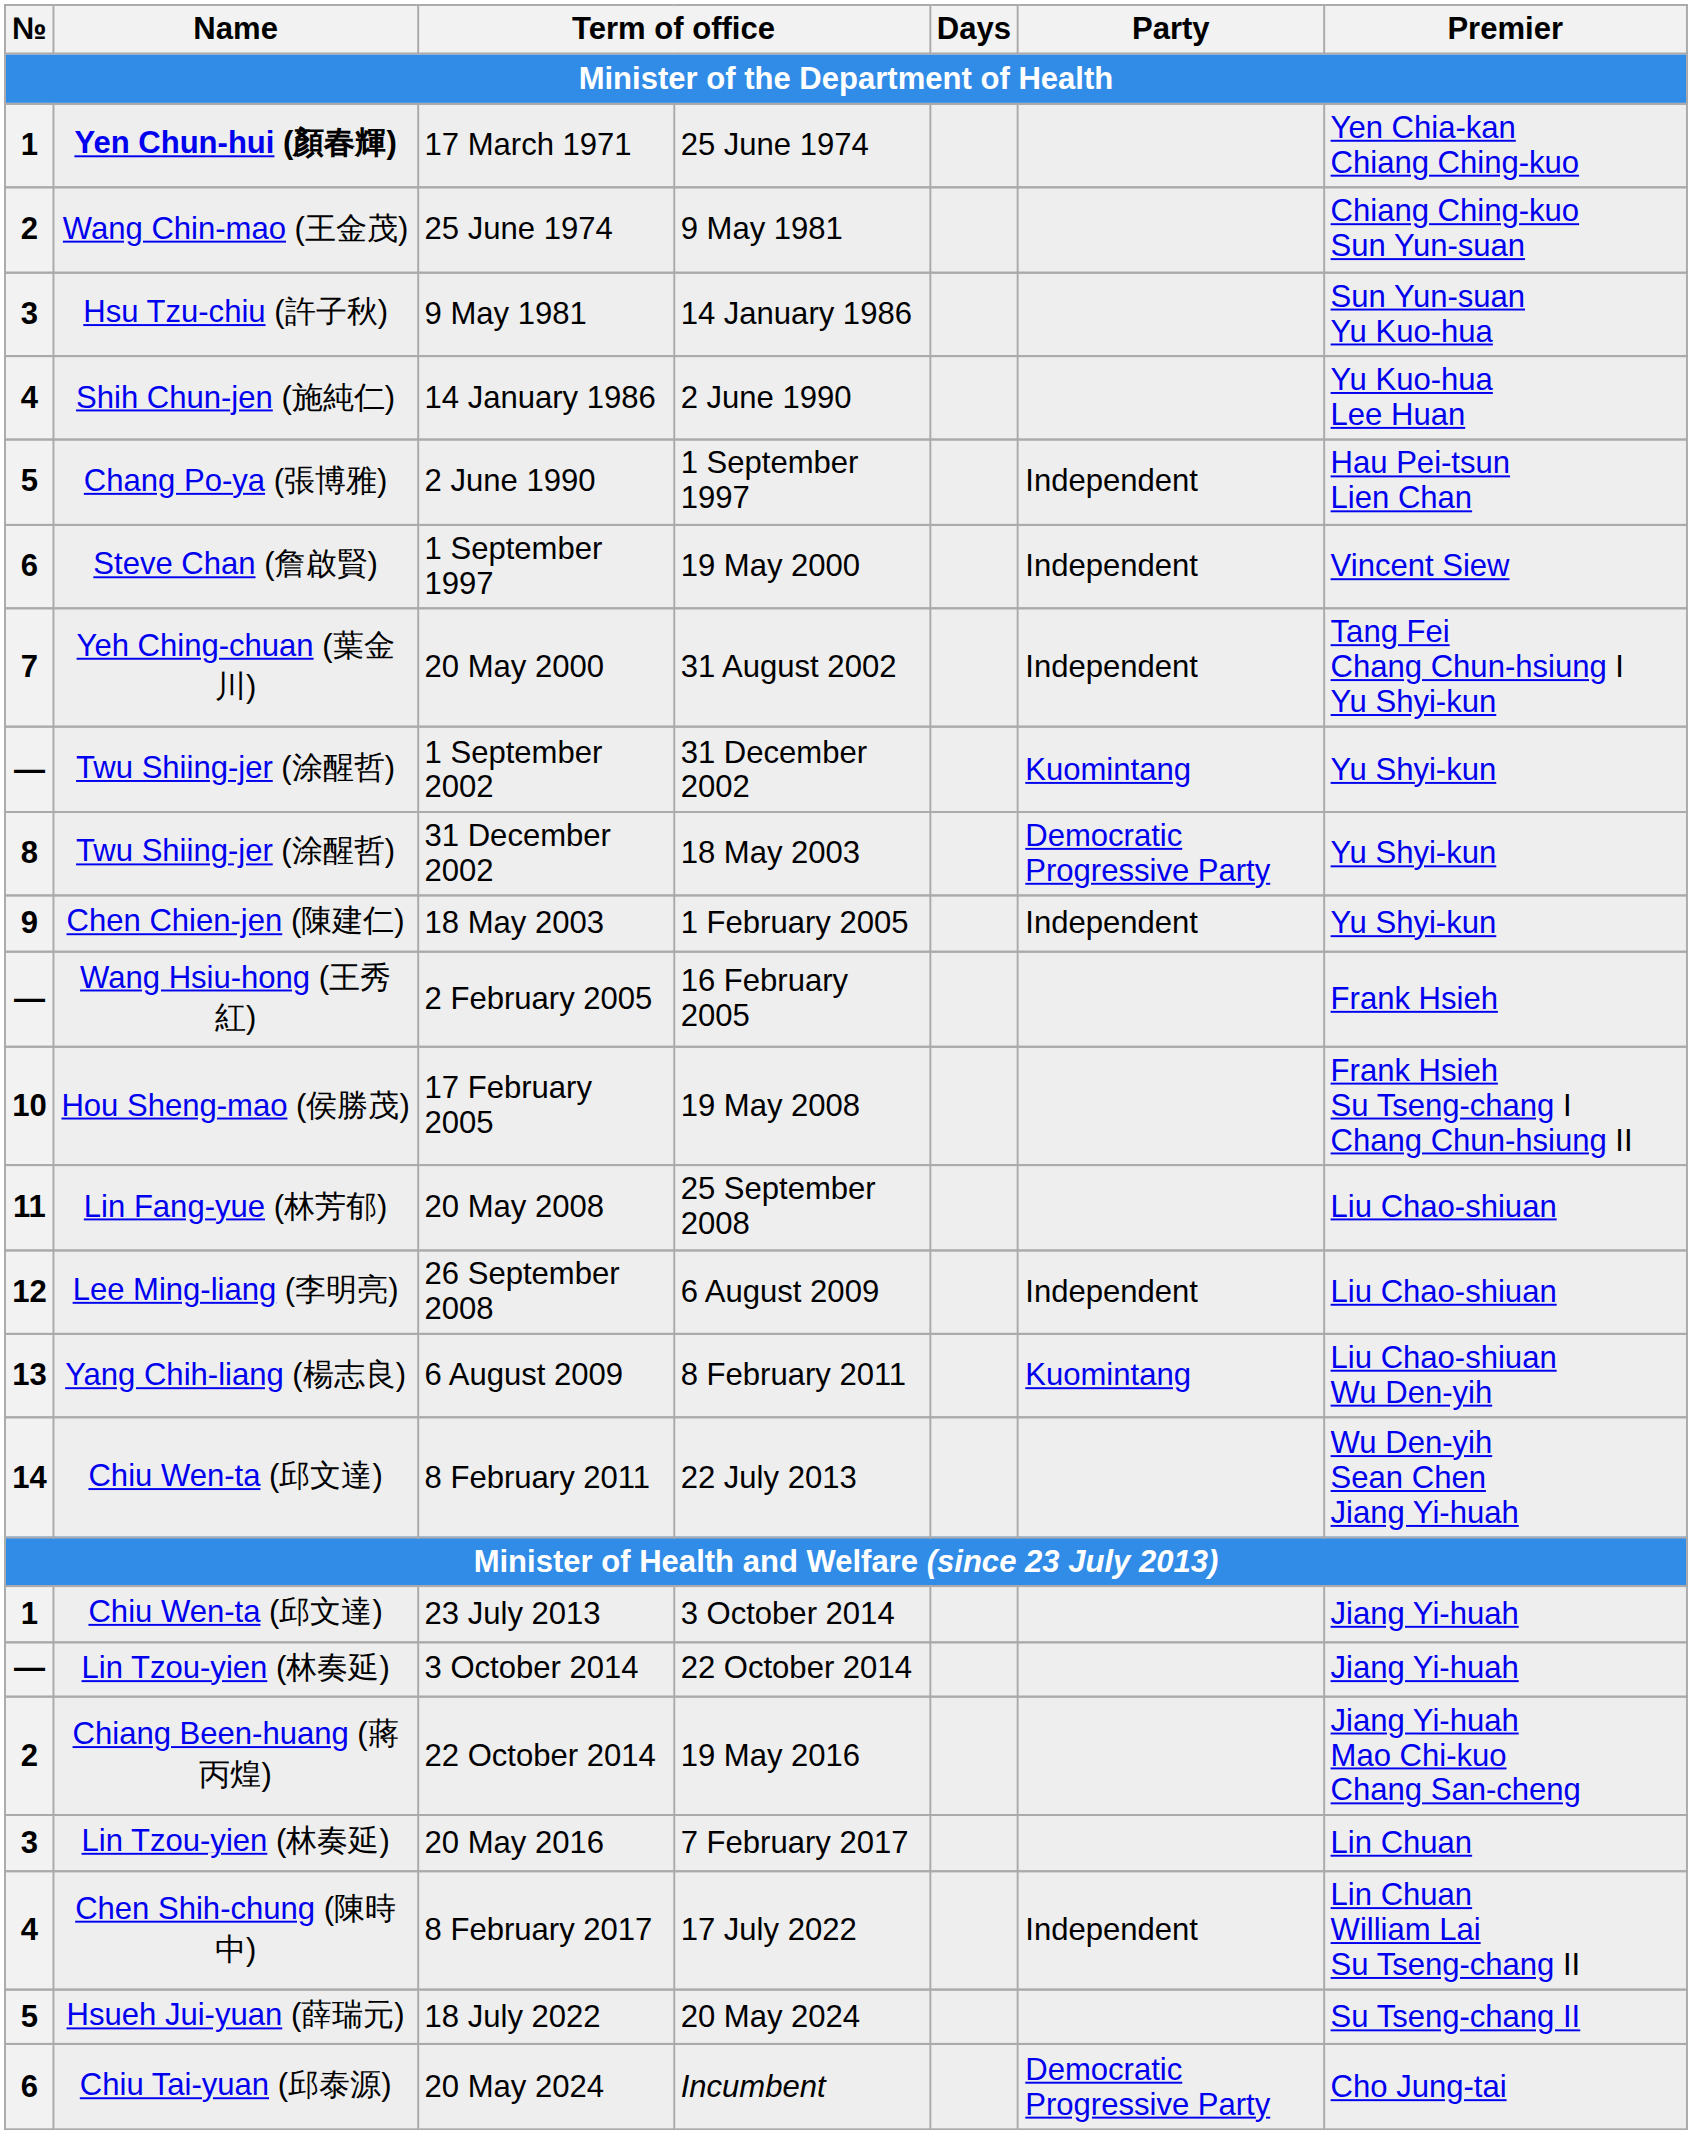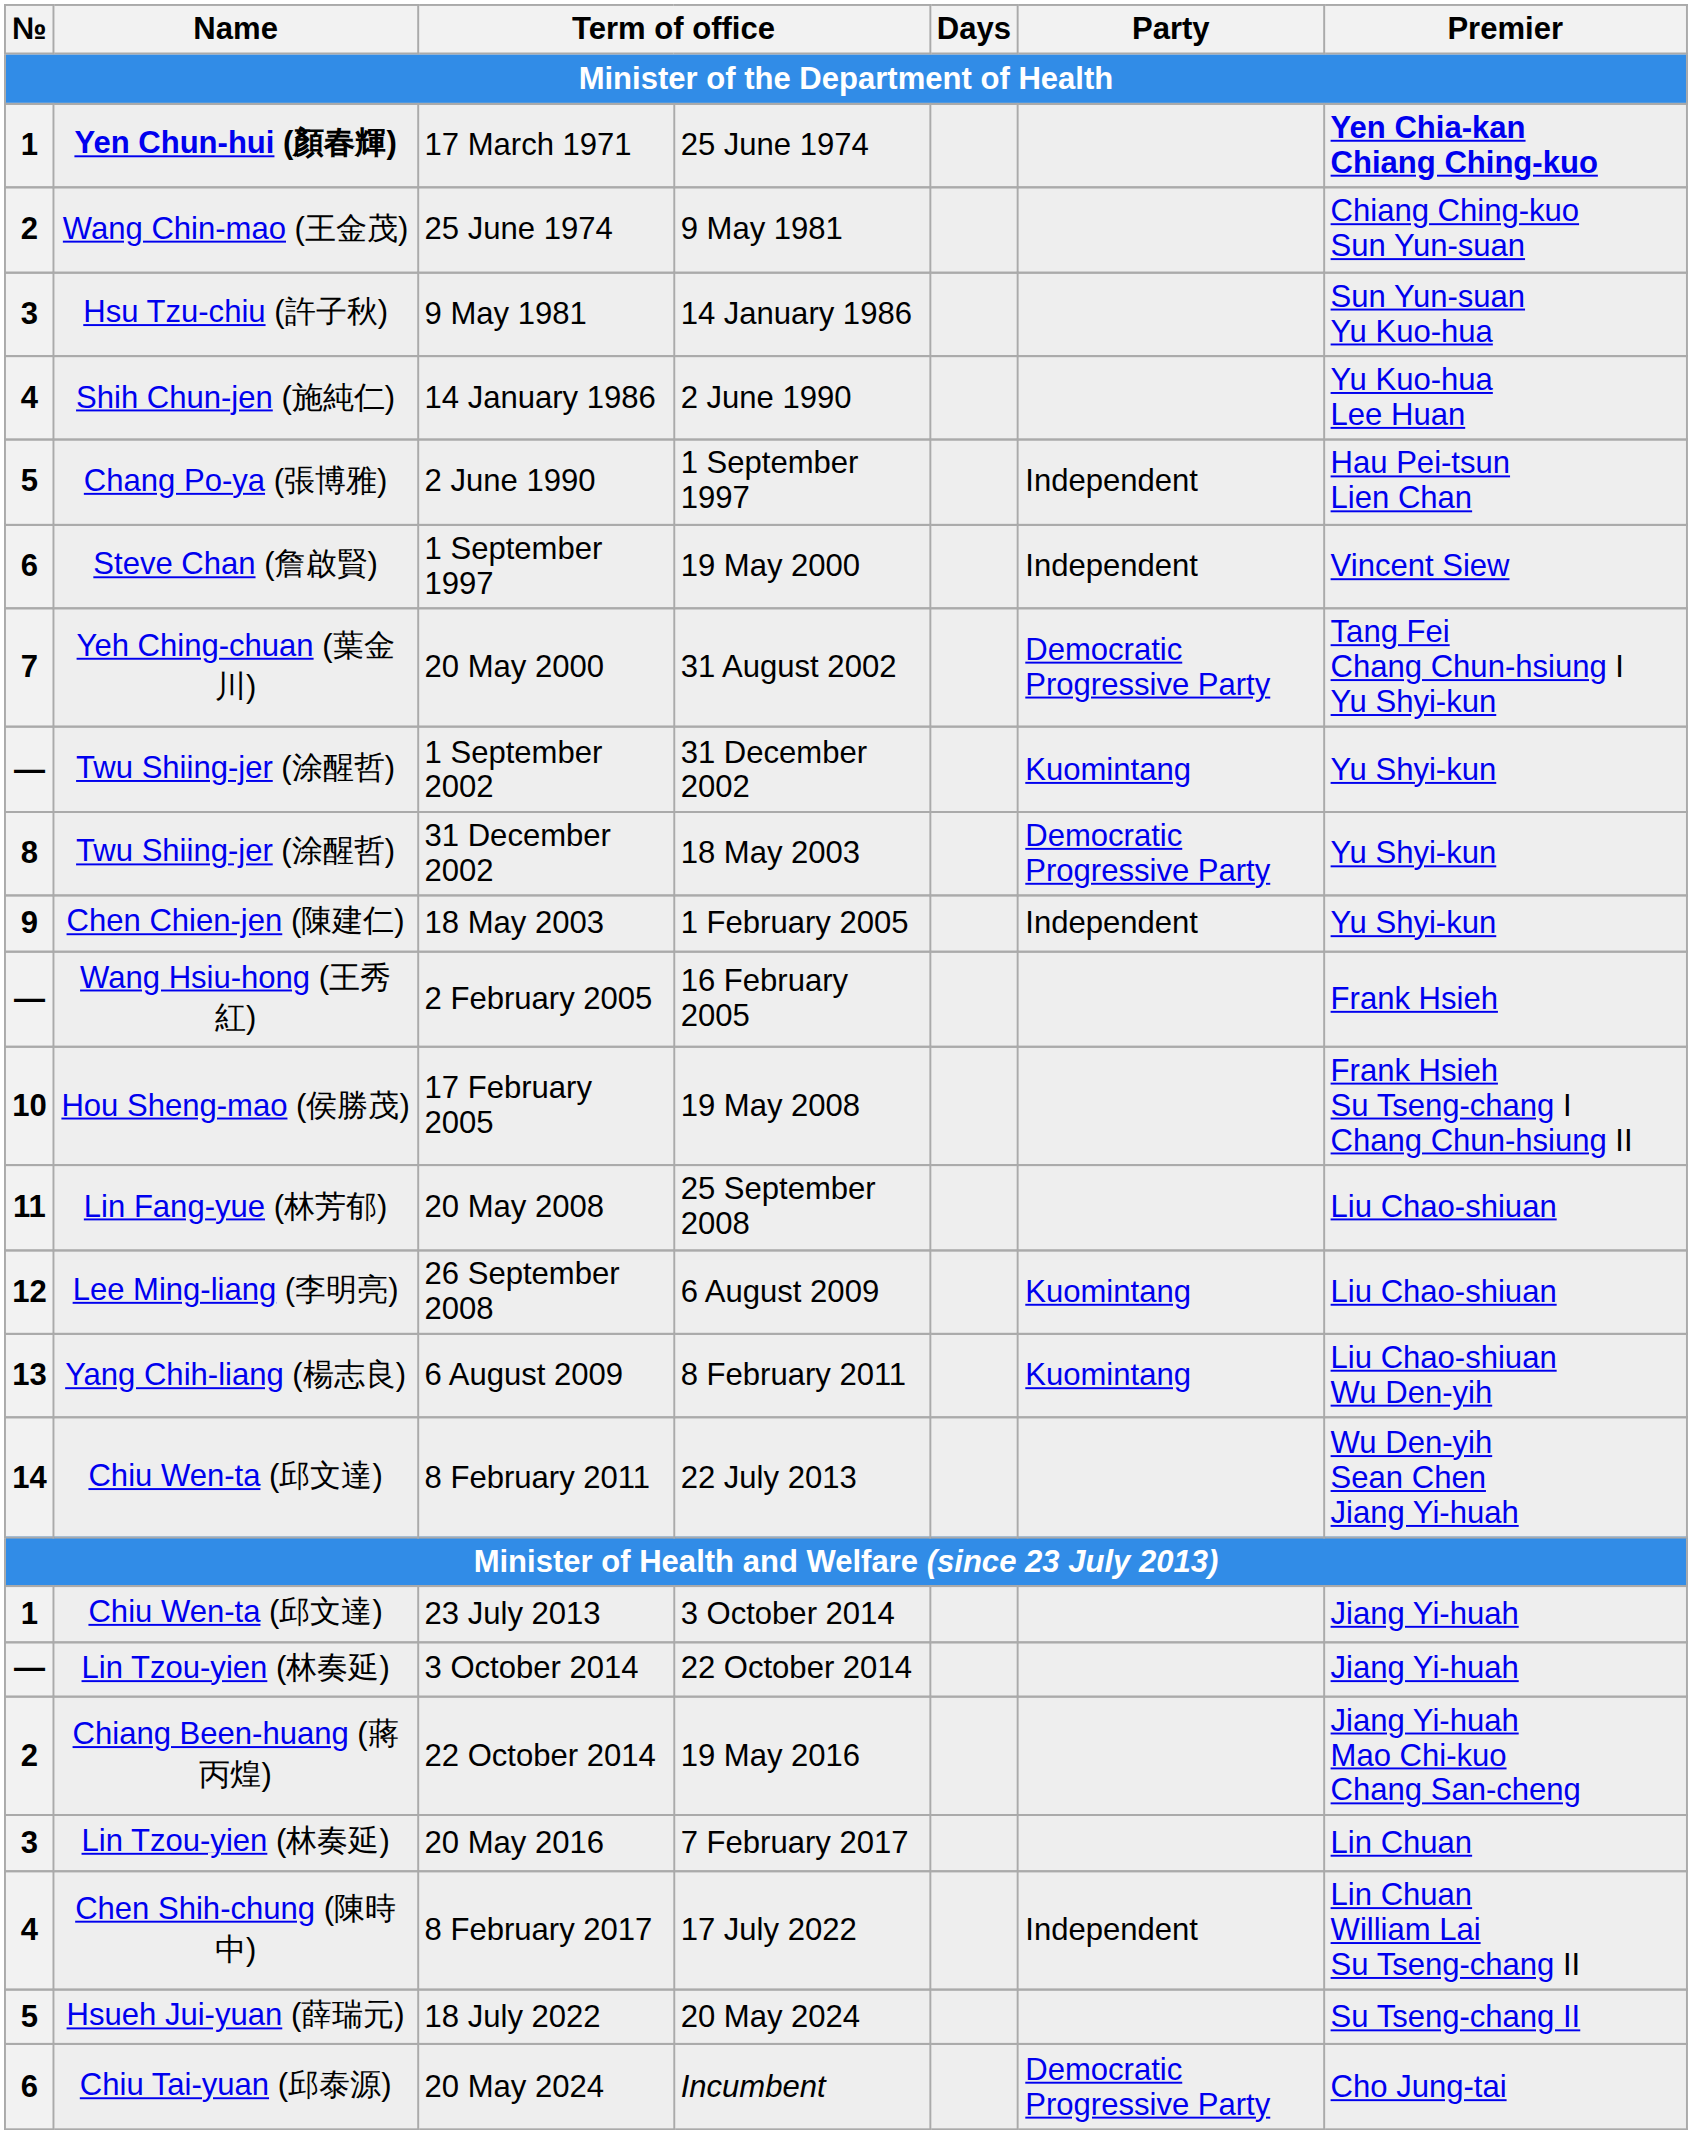(1455, 145) normal -> (1464, 145) bold
(1112, 667) Independent -> (1148, 667) Democratic Progressive Party
(1112, 1291) Independent -> (1108, 1291) Kuomintang
